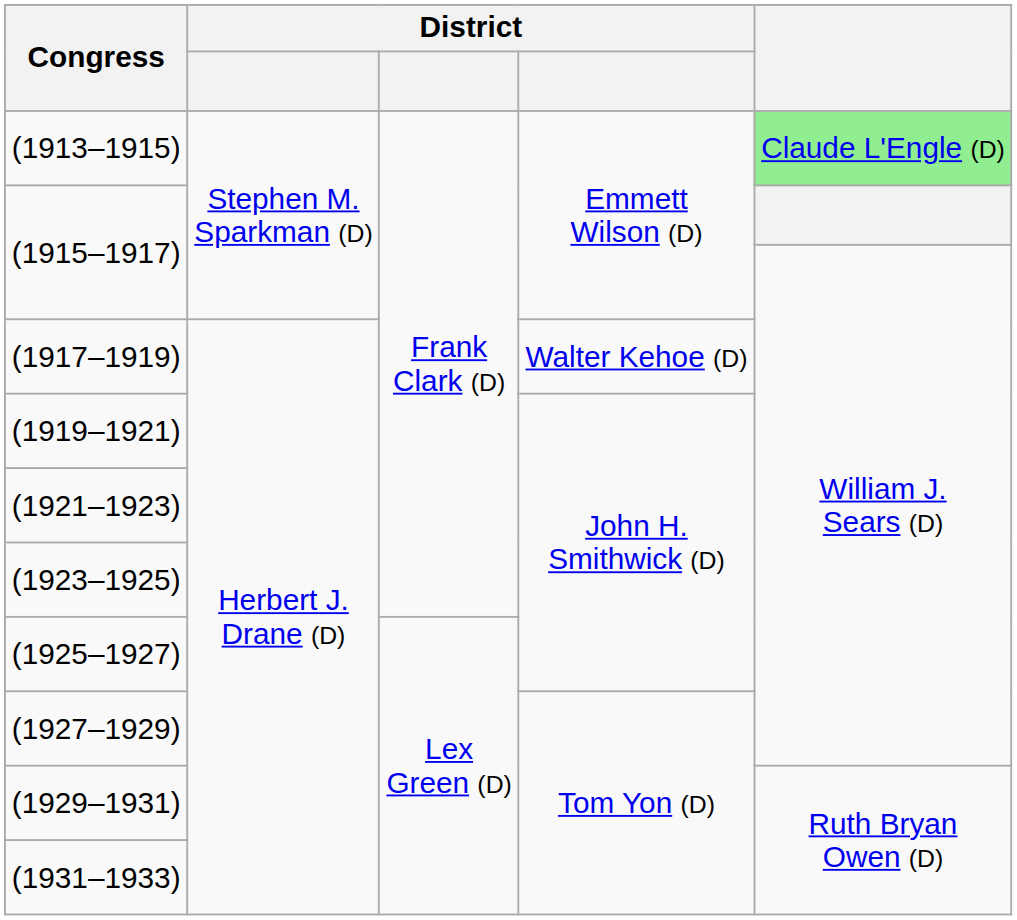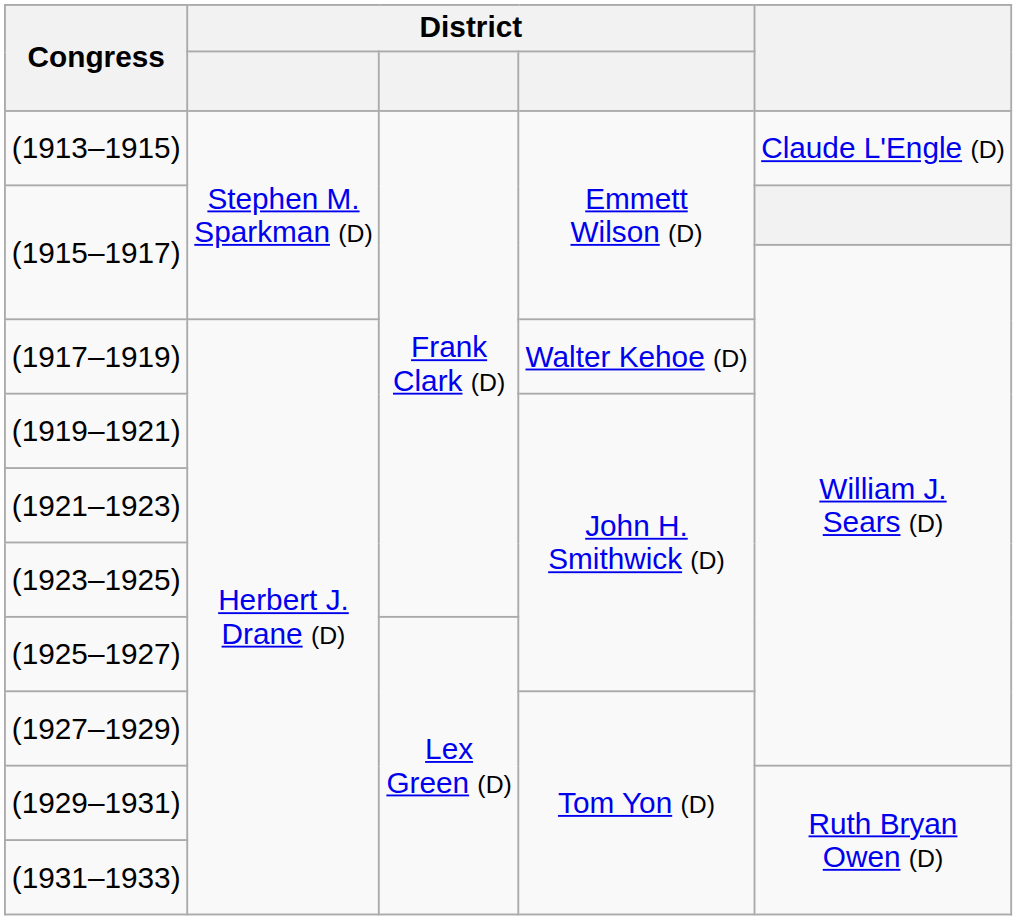(883, 148) lightgreen background -> (883, 148) no background
